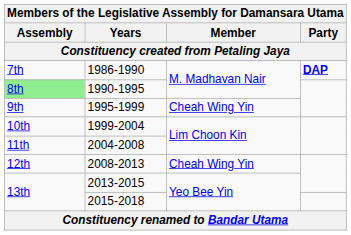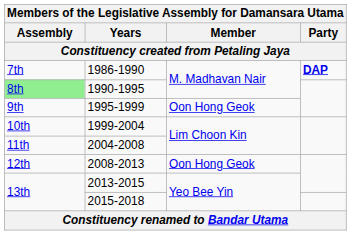(211, 107) Cheah Wing Yin -> (212, 107) Oon Hong Geok
(211, 164) Cheah Wing Yin -> (212, 164) Oon Hong Geok
